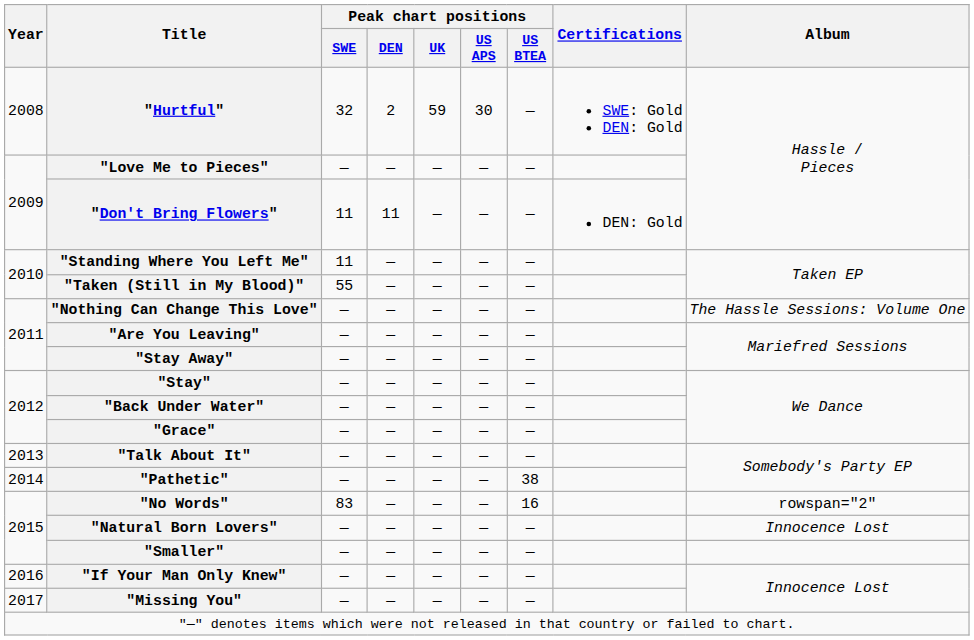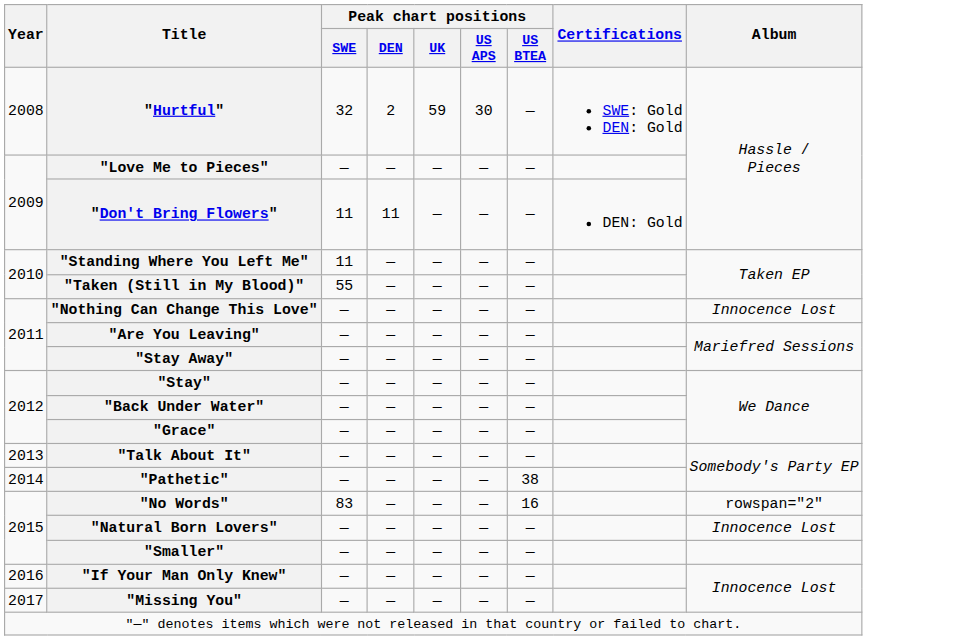(827, 311) The Hassle Sessions: Volume One -> (774, 311) Innocence Lost
